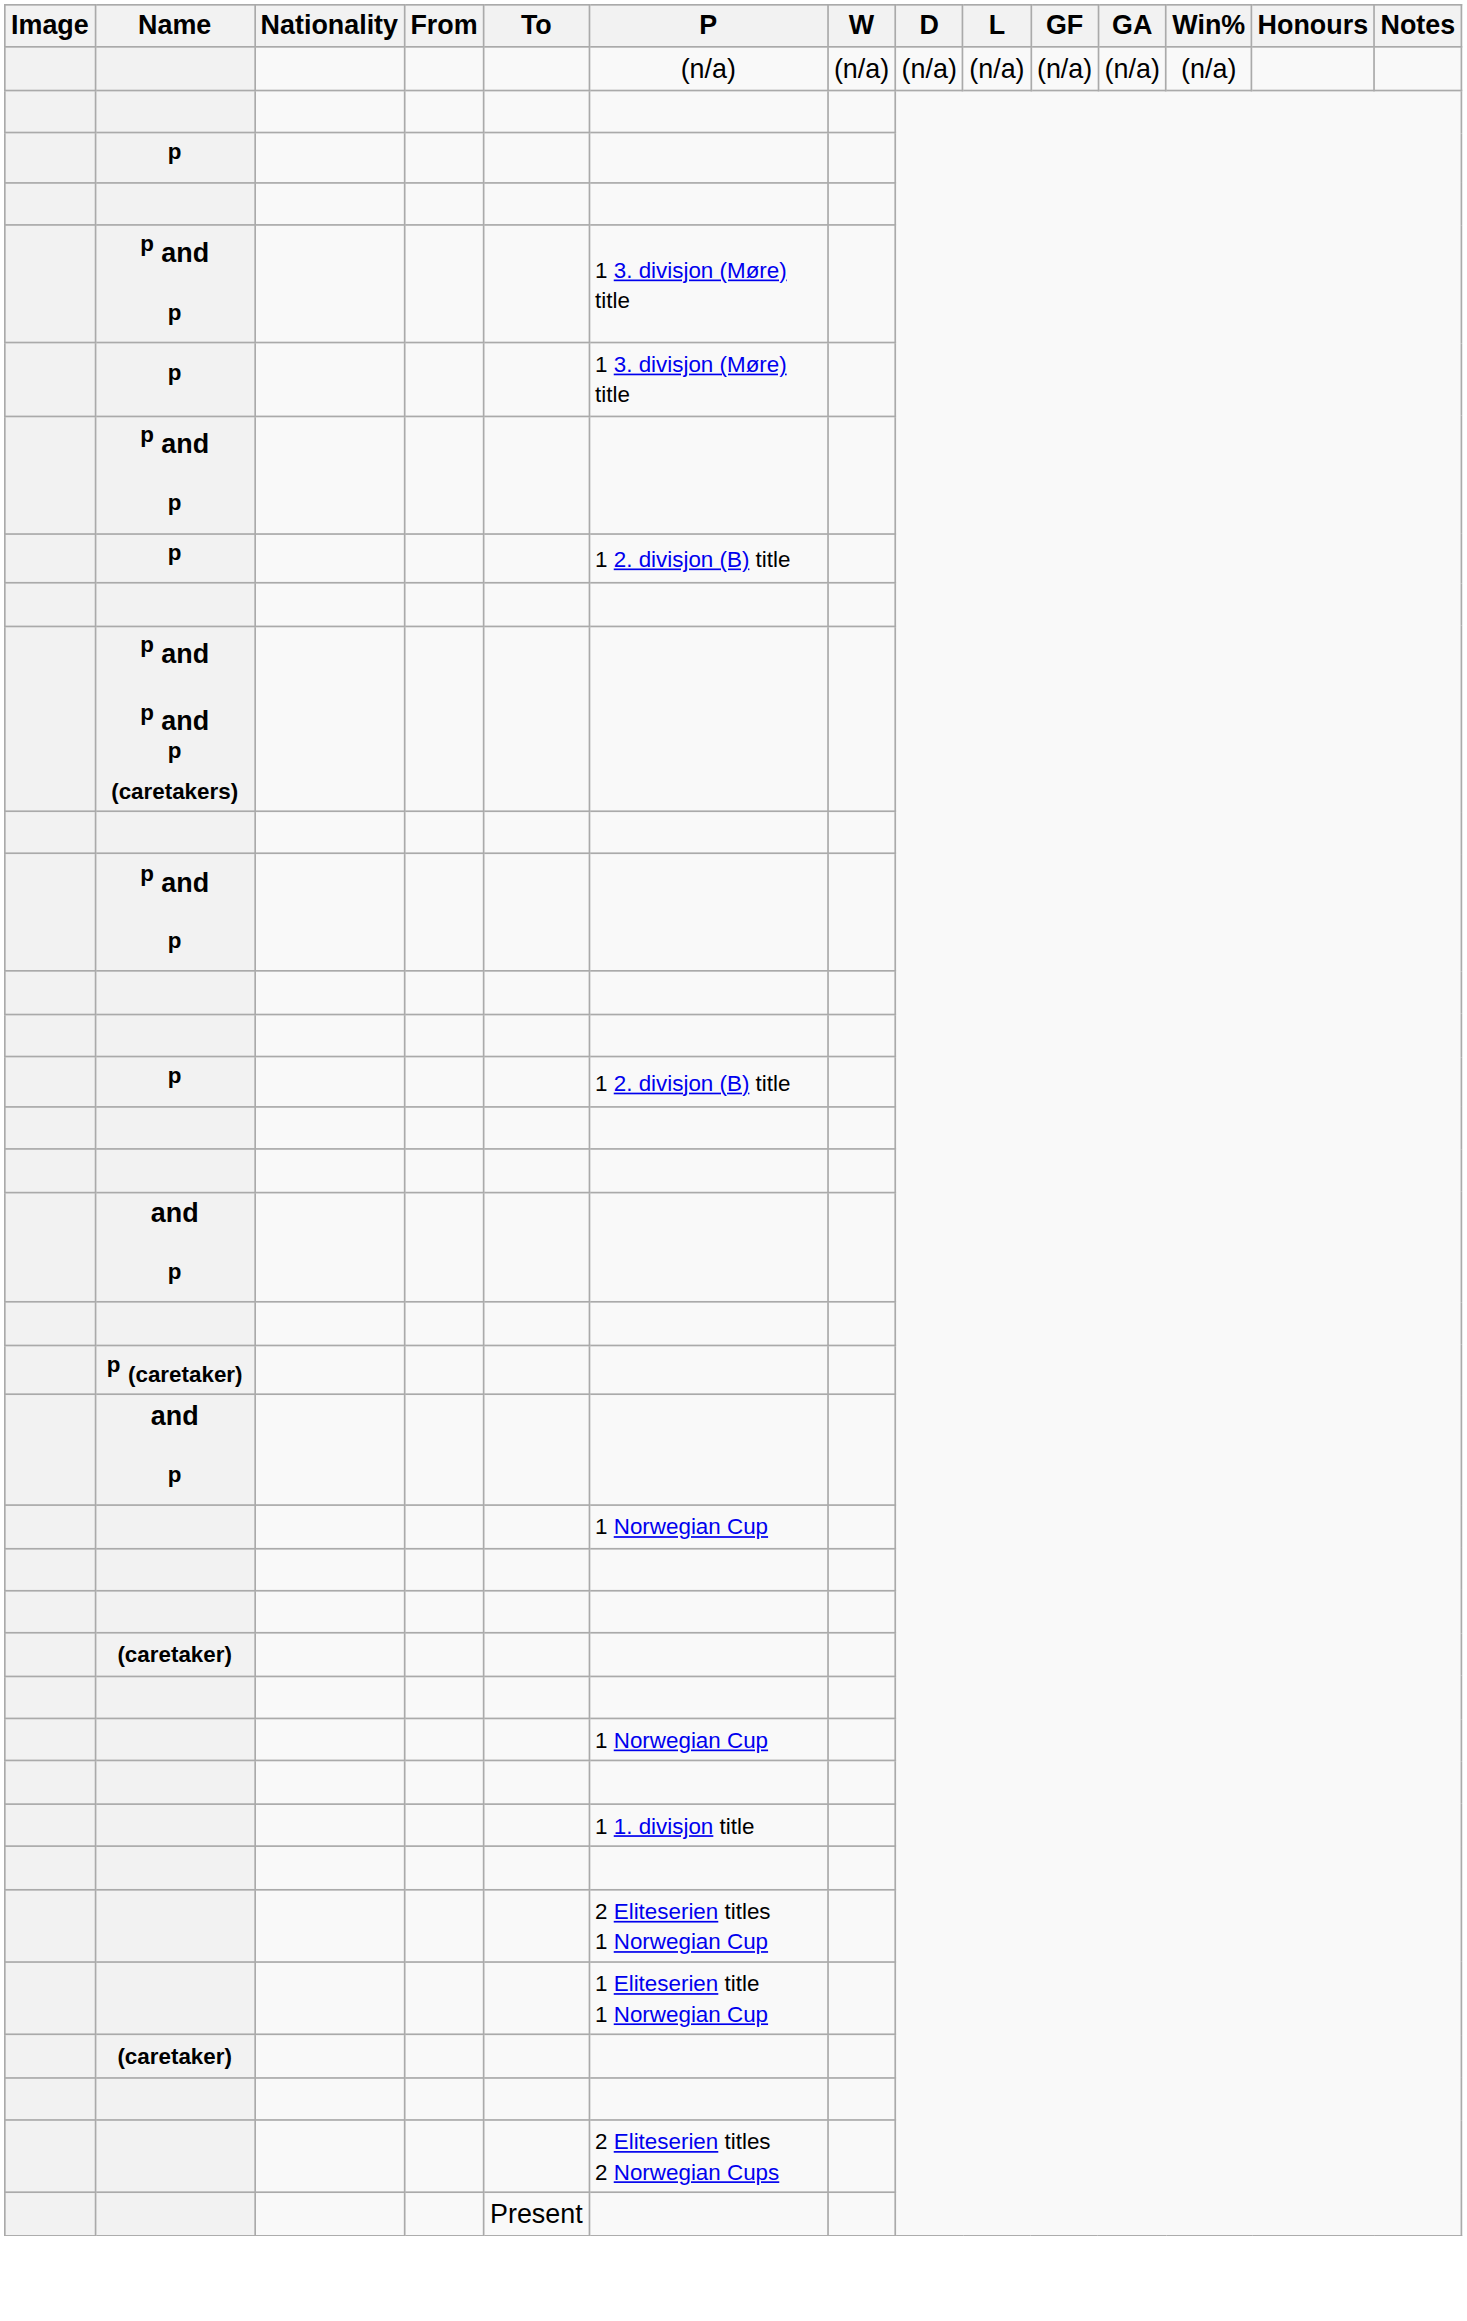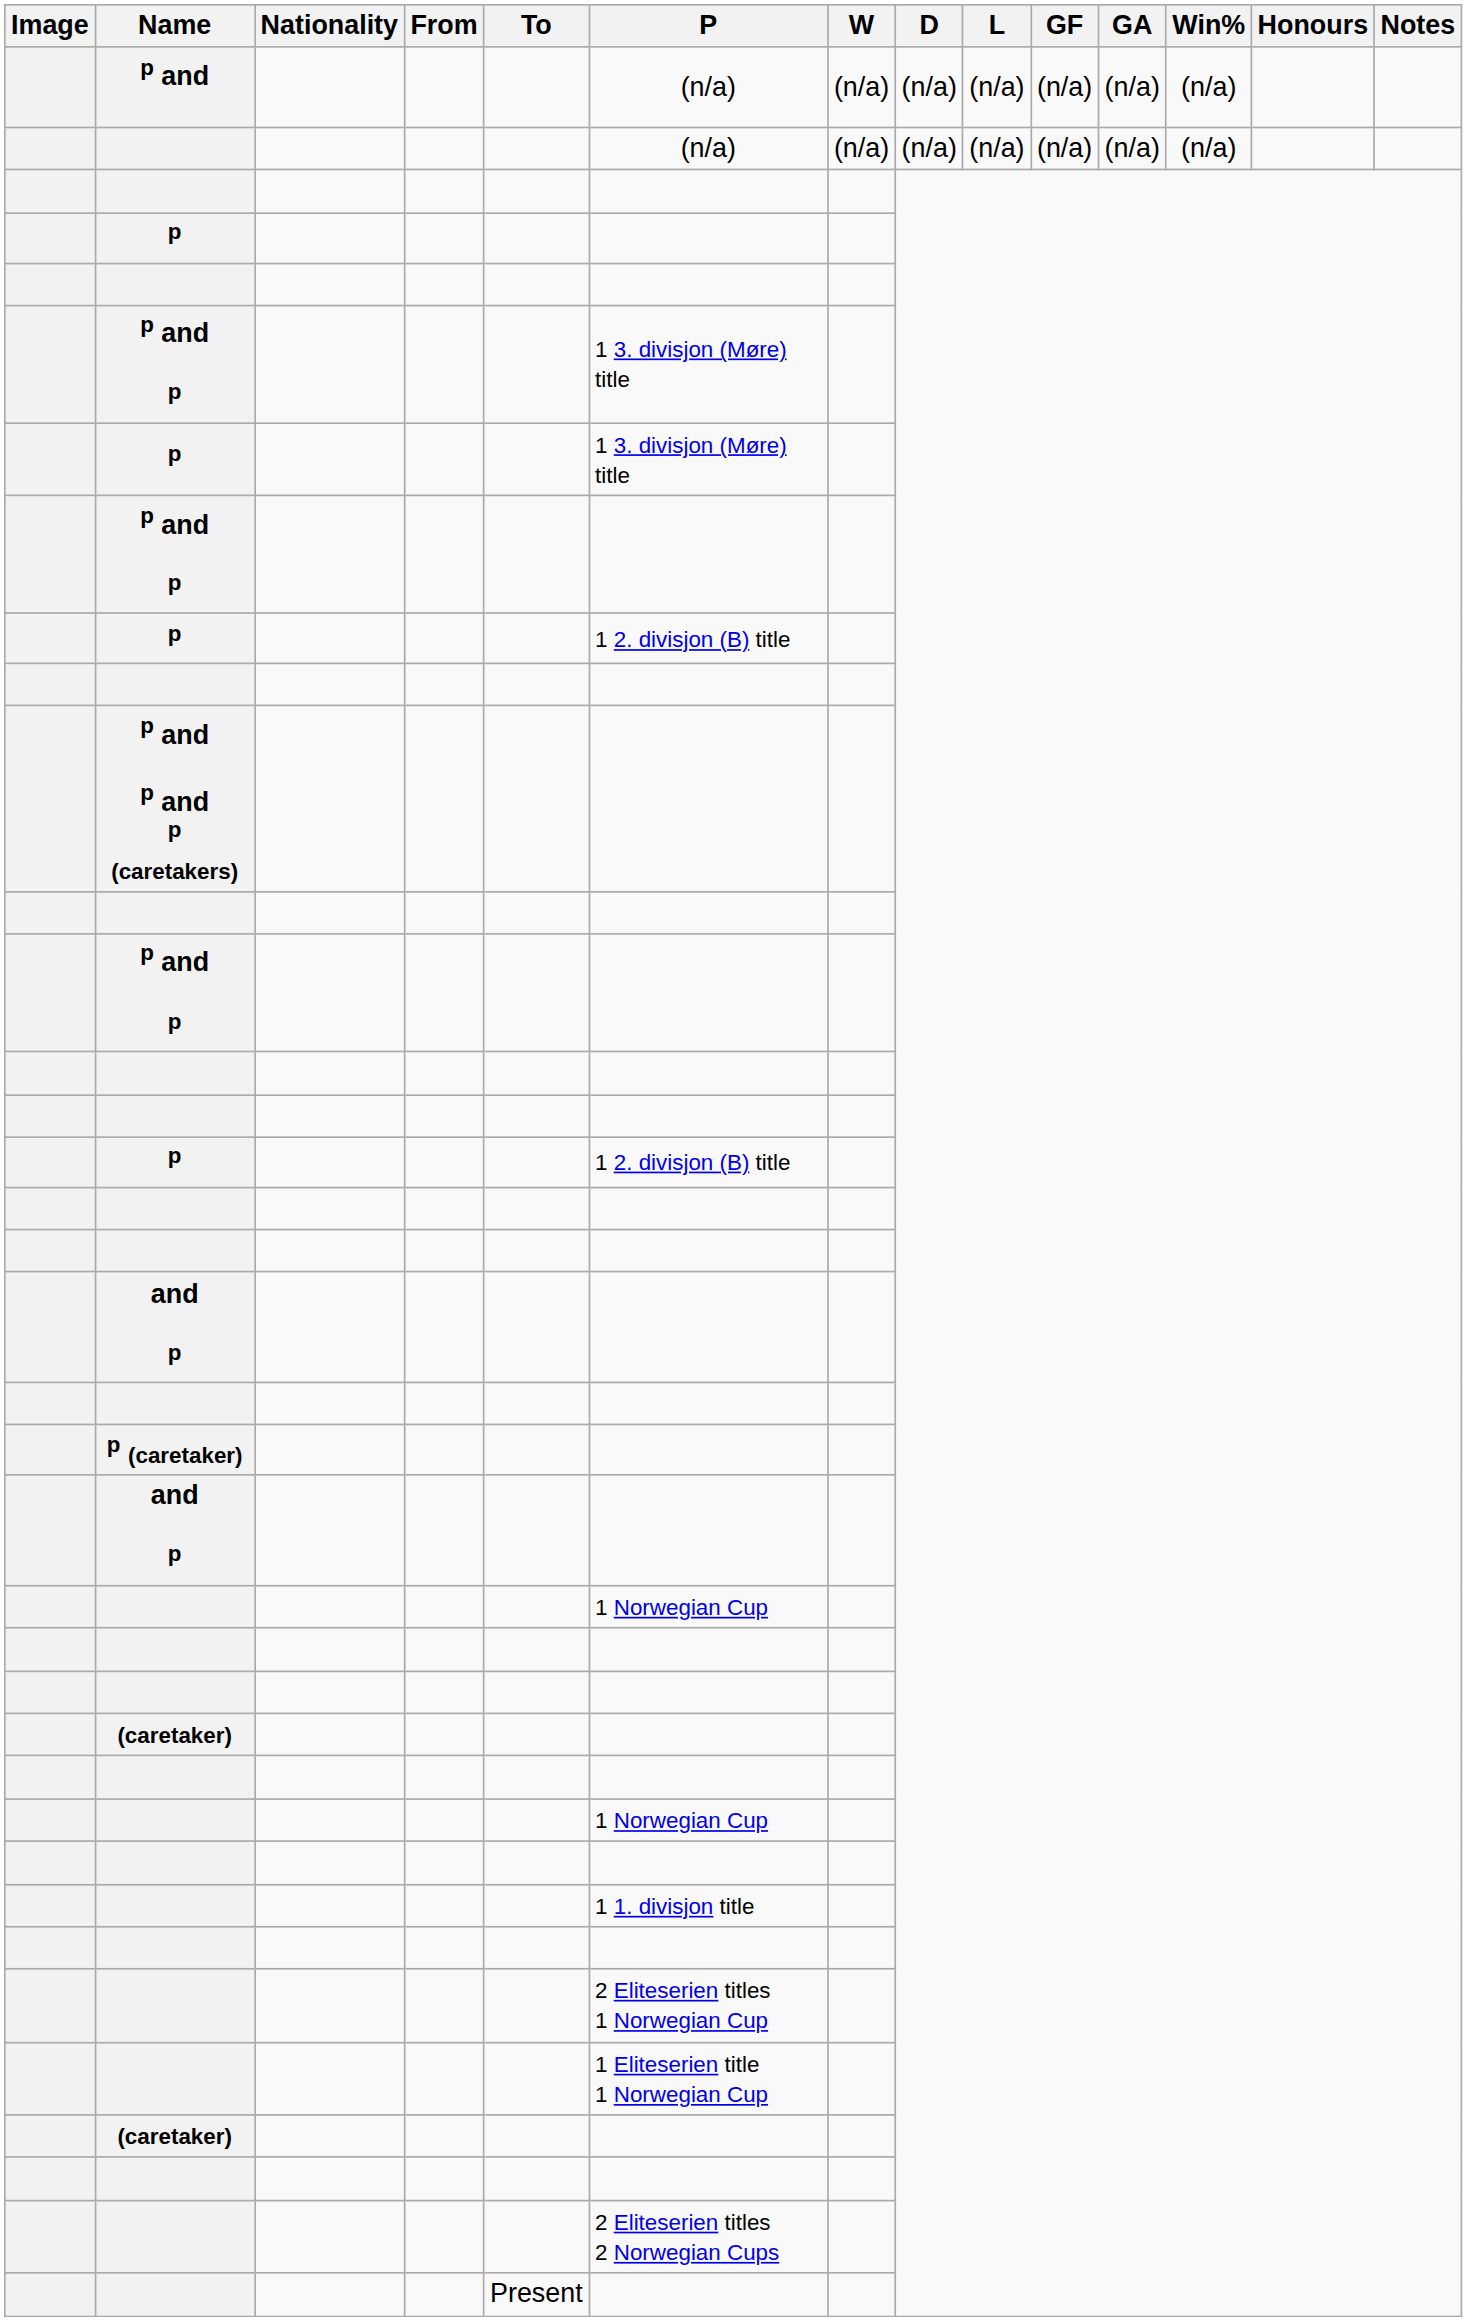+ row: (50, 88)
